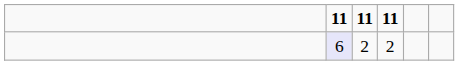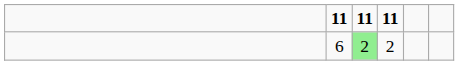(339, 45) lavender background -> (339, 45) no background
(365, 45) no background -> (365, 45) lightgreen background
